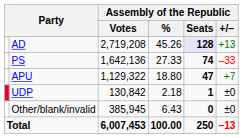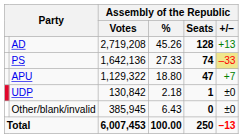(205, 45) lavender background -> (205, 45) no background
(227, 61) no background -> (227, 61) khaki background
